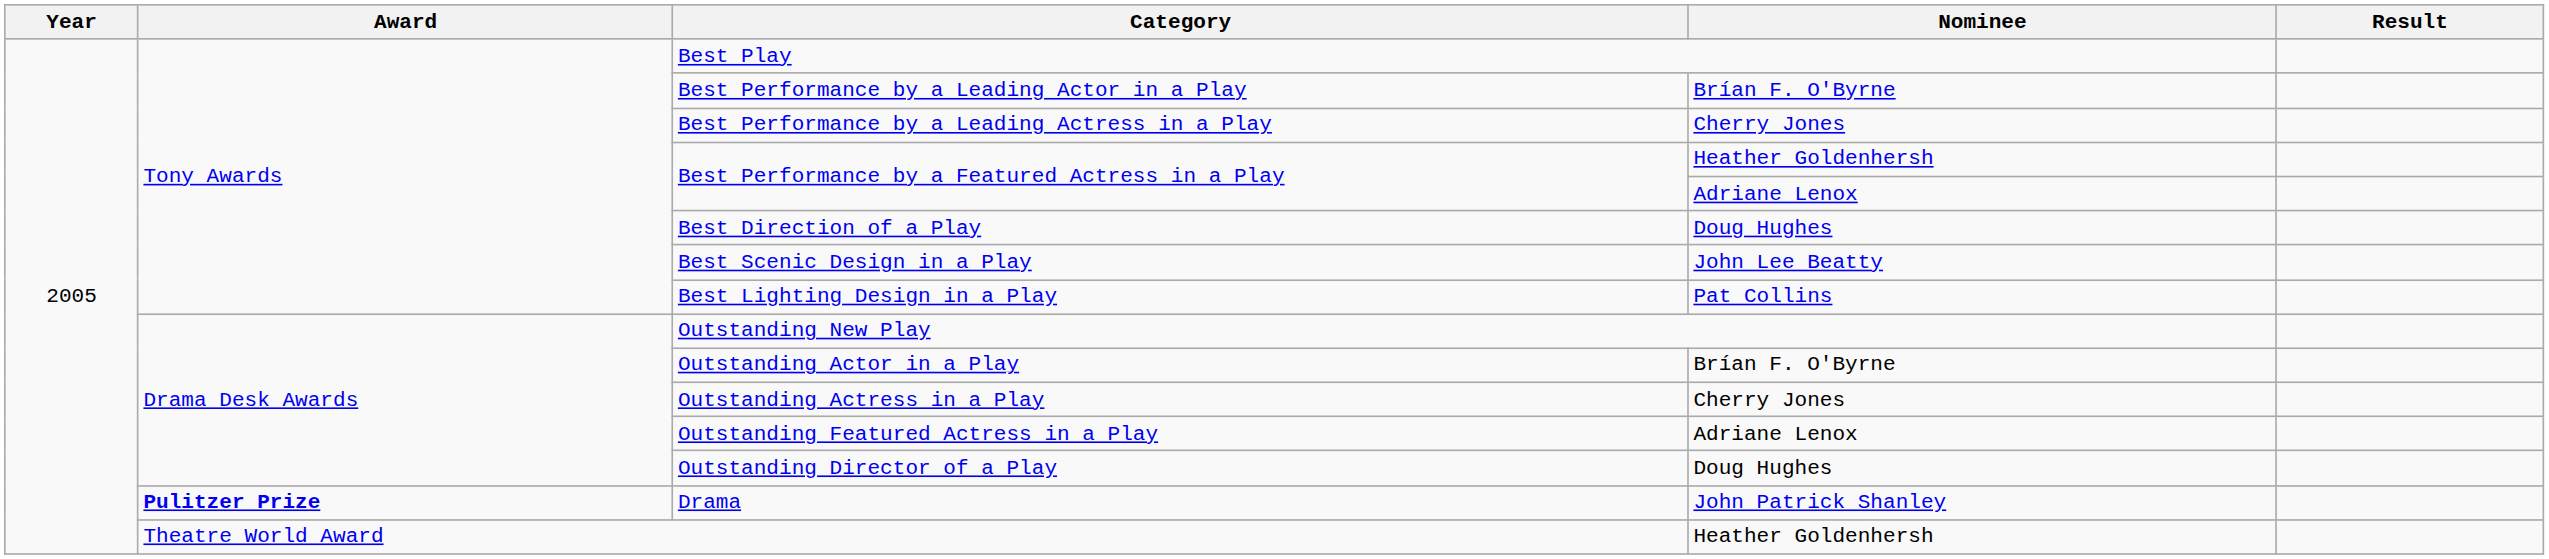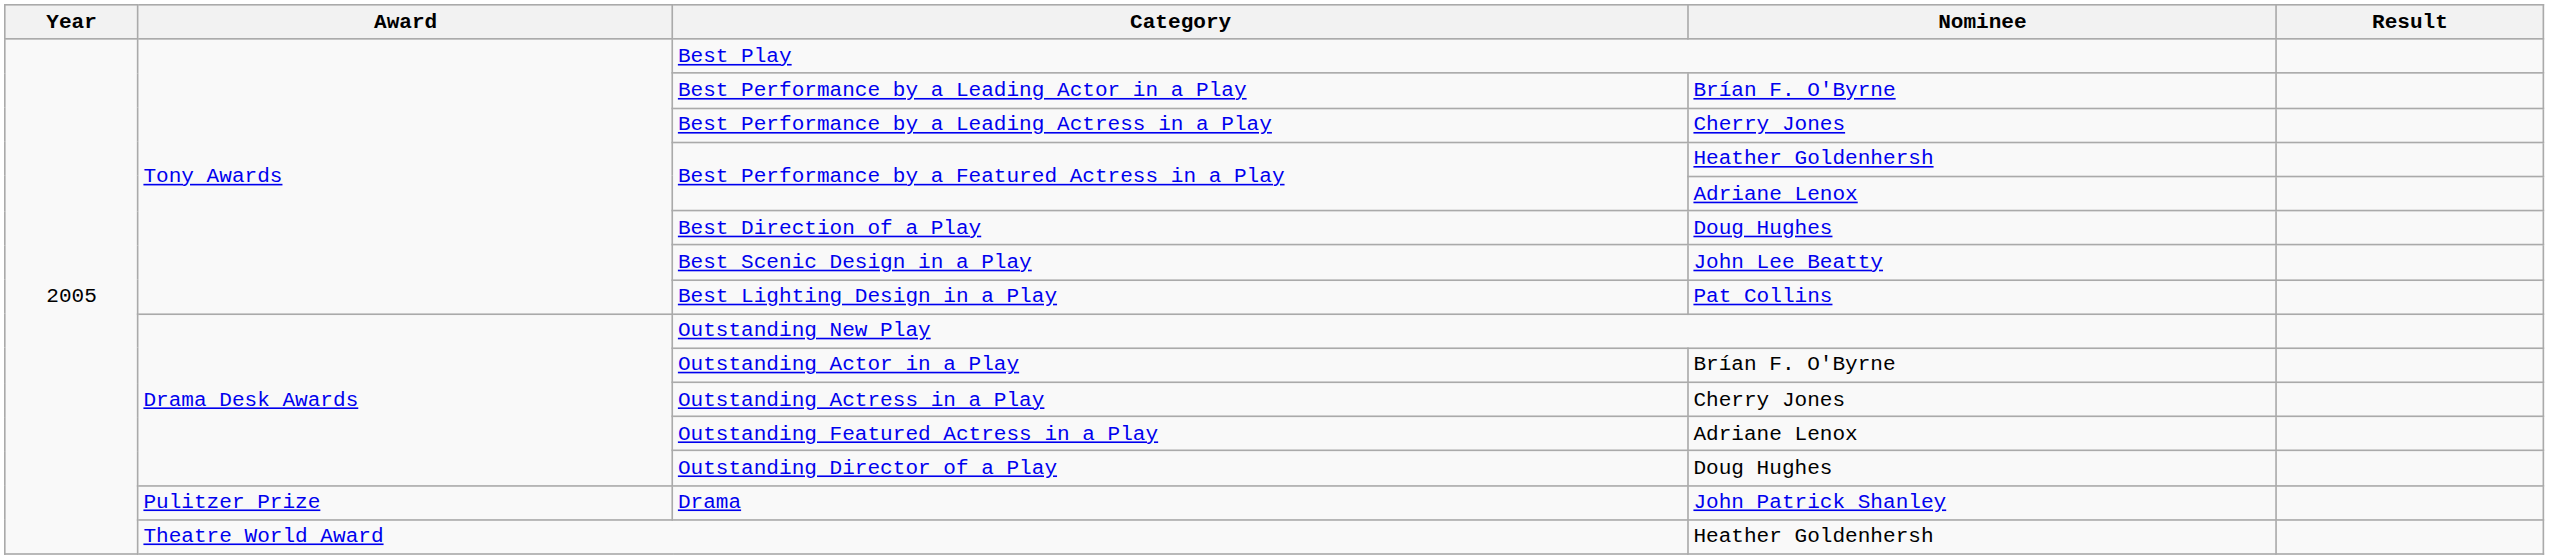(232, 503) bold -> (232, 503) normal
